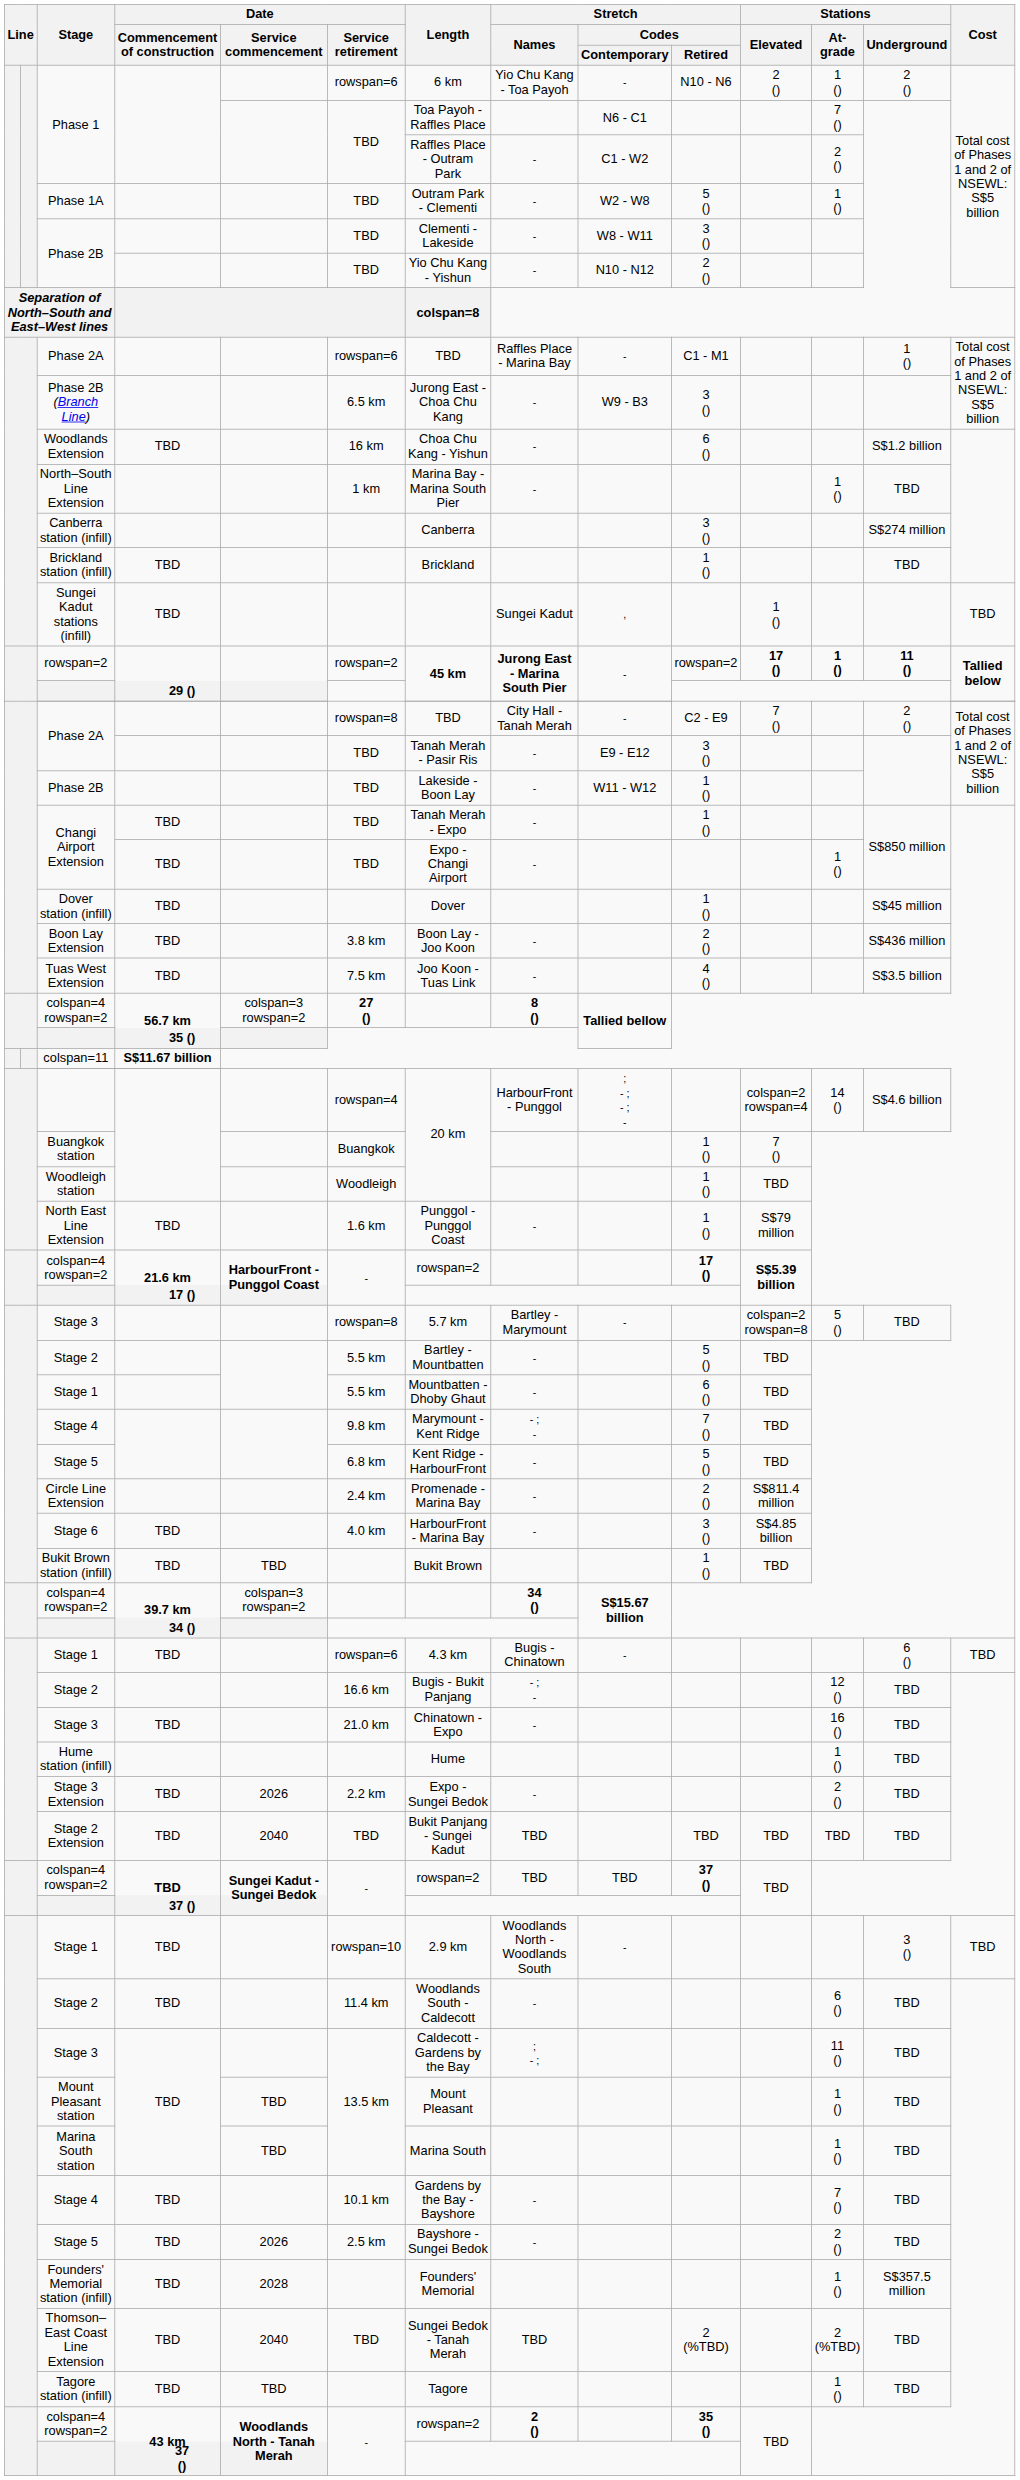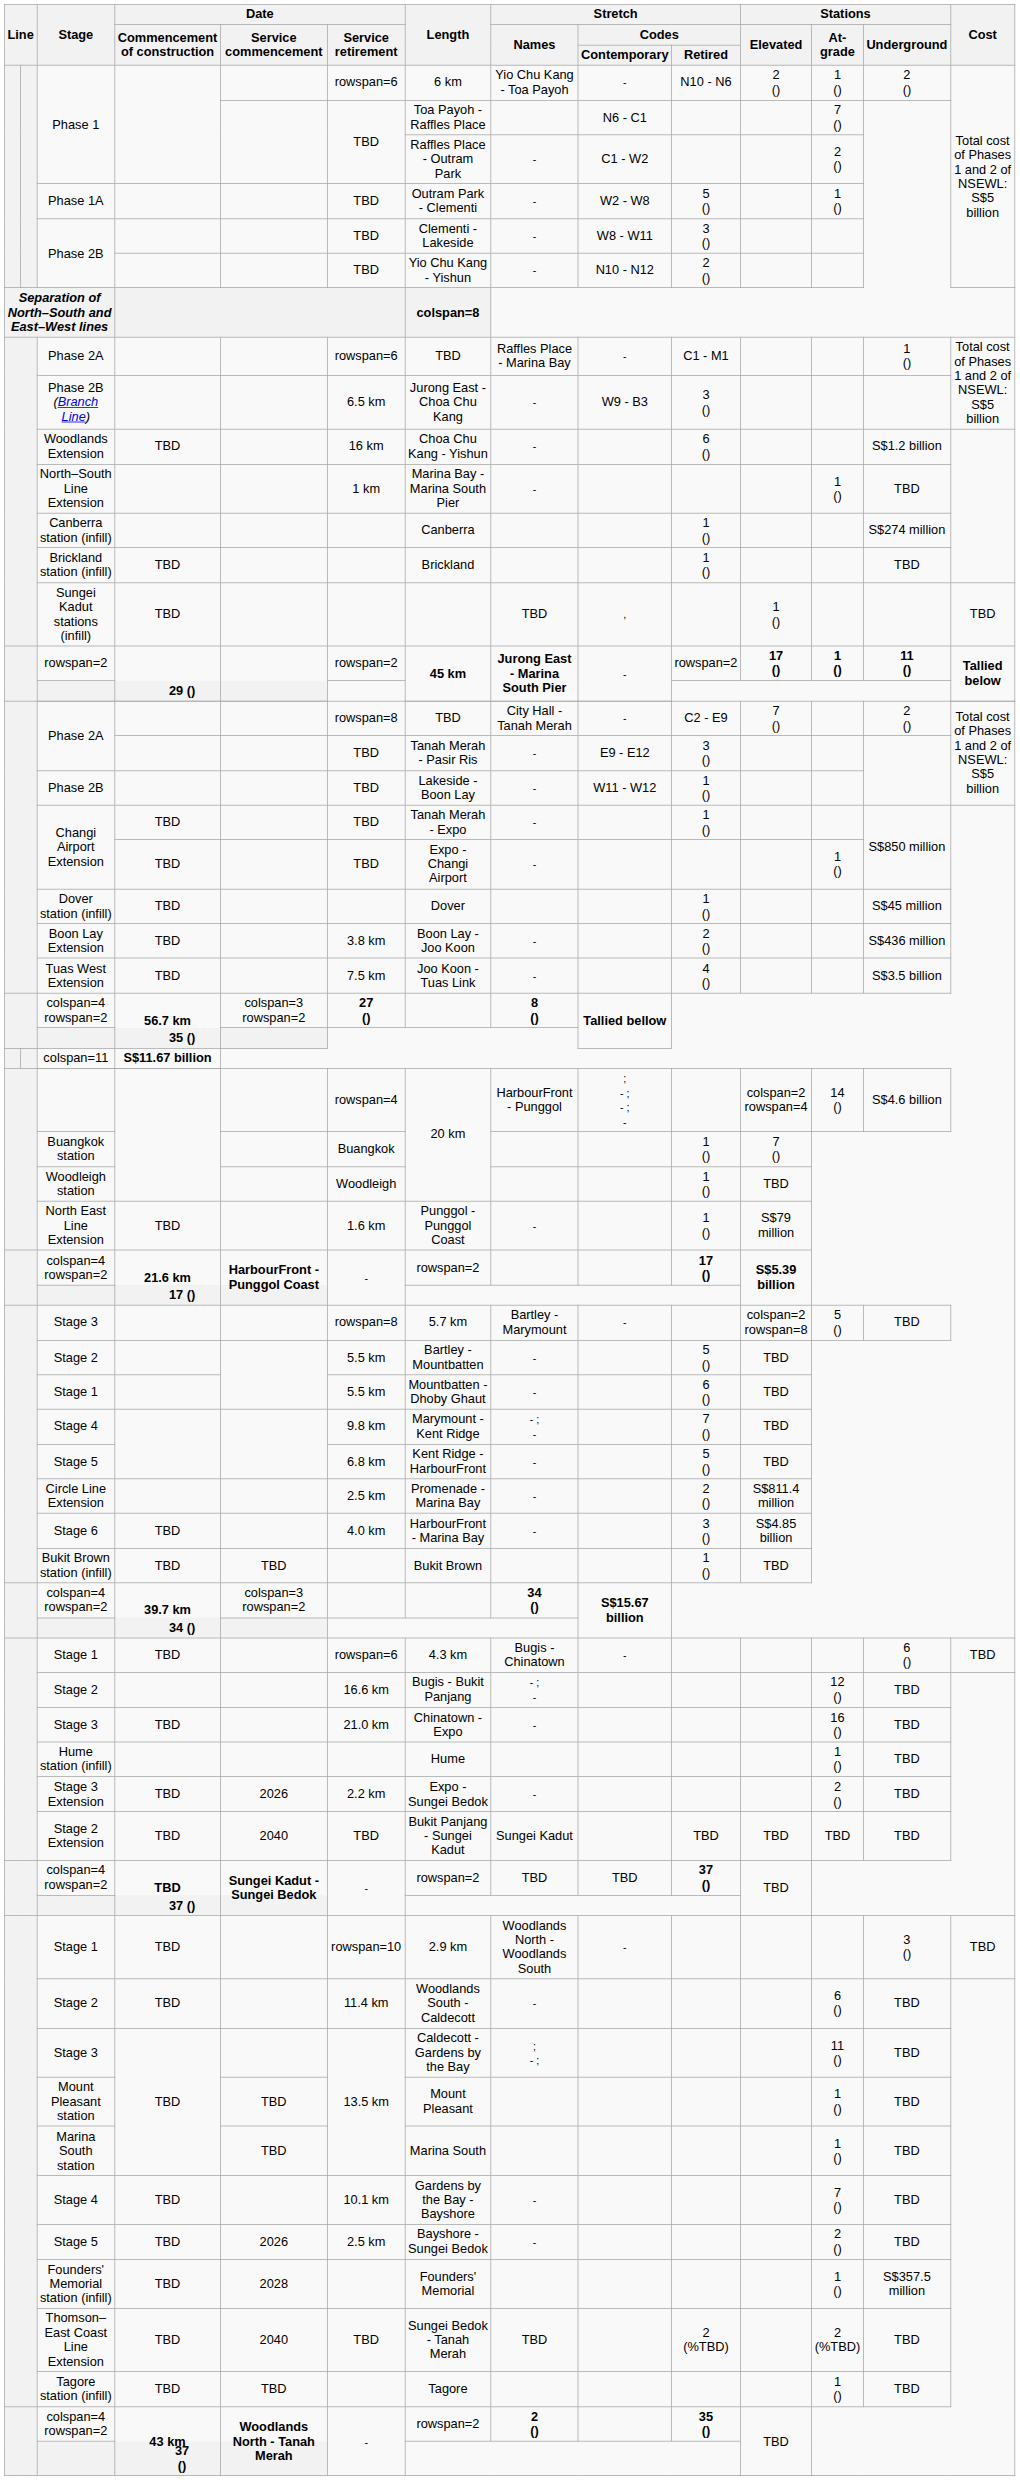(706, 530) 3 () -> (706, 530) 1 ()
(534, 614) Sungei Kadut -> (534, 614) TBD
(366, 1496) 2.4 km -> (366, 1496) 2.5 km
(534, 1836) TBD -> (534, 1836) Sungei Kadut
